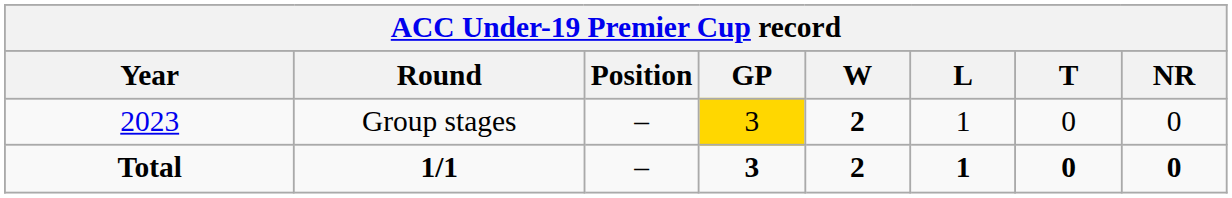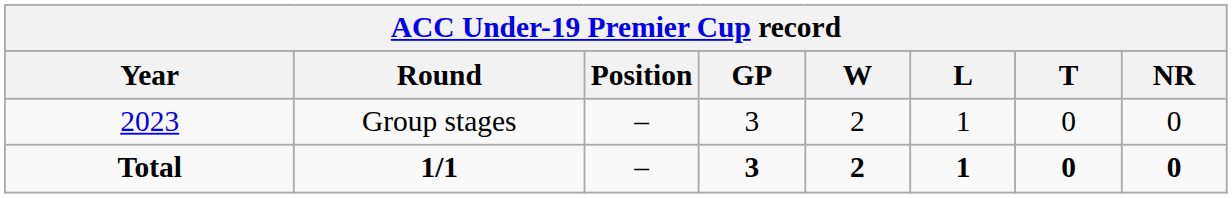(752, 121) gold background -> (752, 121) no background
(857, 121) bold -> (857, 121) normal
